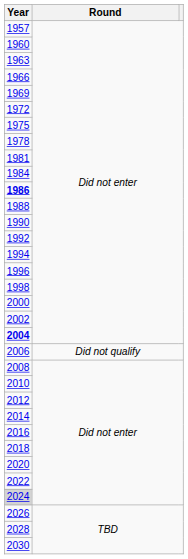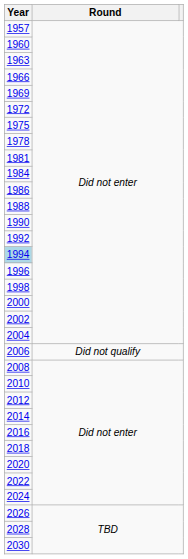(18, 190) bold -> (18, 190) normal
(18, 255) no background -> (18, 255) lightblue background
(18, 336) bold -> (18, 336) normal
(18, 497) lightgrey background -> (18, 497) no background
